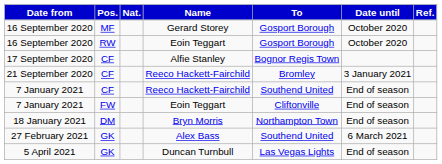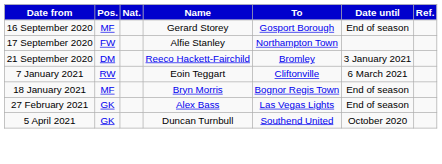(378, 28) October 2020 -> (378, 28) End of season
- row: (50, 43)
(108, 59) CF -> (108, 43) FW
(297, 59) Bognor Regis Town -> (297, 43) Northampton Town
(108, 74) CF -> (108, 59) DM
- row: (50, 90)
(108, 105) FW -> (108, 74) RW
(378, 105) End of season -> (378, 74) 6 March 2021
(108, 121) DM -> (108, 90) MF
(297, 121) Northampton Town -> (297, 90) Bognor Regis Town
(297, 136) Southend United -> (297, 105) Las Vegas Lights
(378, 136) 6 March 2021 -> (378, 105) End of season
(297, 152) Las Vegas Lights -> (297, 121) Southend United
(378, 152) End of season -> (378, 121) October 2020
